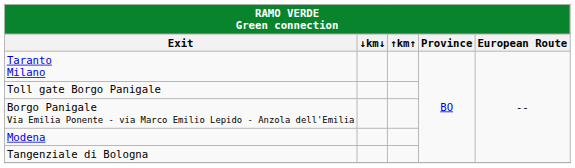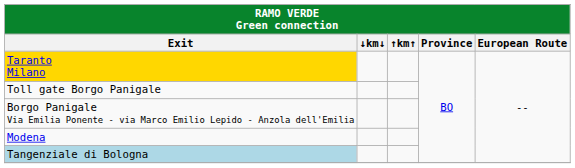(29, 66) no background -> (29, 66) gold background
(78, 154) no background -> (78, 154) lightblue background
